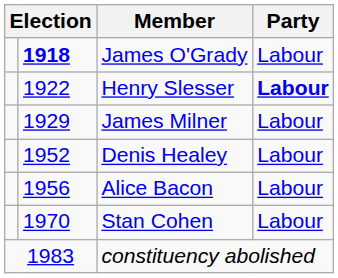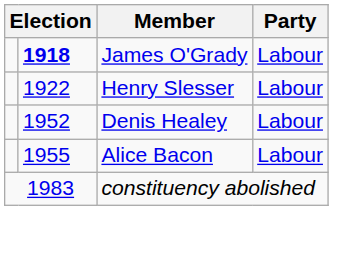(293, 88) bold -> (290, 88) normal
- row: (164, 121)
(46, 188) 1956 -> (46, 155) 1955
- row: (157, 222)
